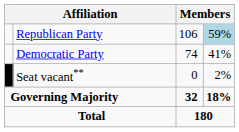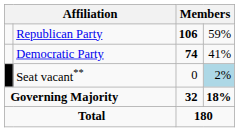(190, 34) normal -> (190, 34) bold
(220, 34) lightblue background -> (220, 34) no background
(193, 53) normal -> (193, 53) bold
(223, 75) no background -> (223, 75) lightblue background
